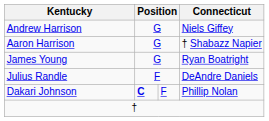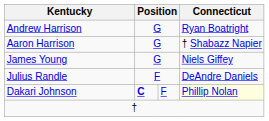(207, 28) Niels Giffey -> (215, 28) Ryan Boatright
(215, 60) Ryan Boatright -> (207, 60) Niels Giffey
(210, 92) no background -> (210, 92) lightyellow background
